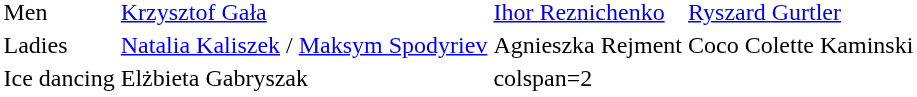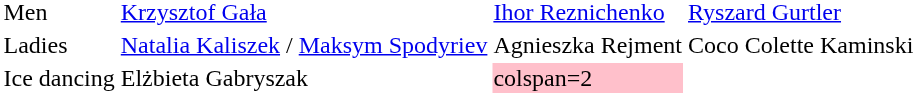(543, 77) no background -> (543, 77) pink background
